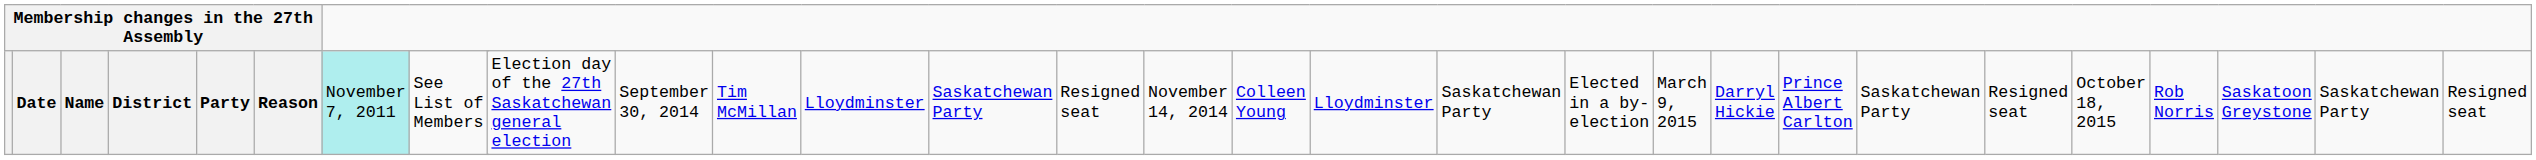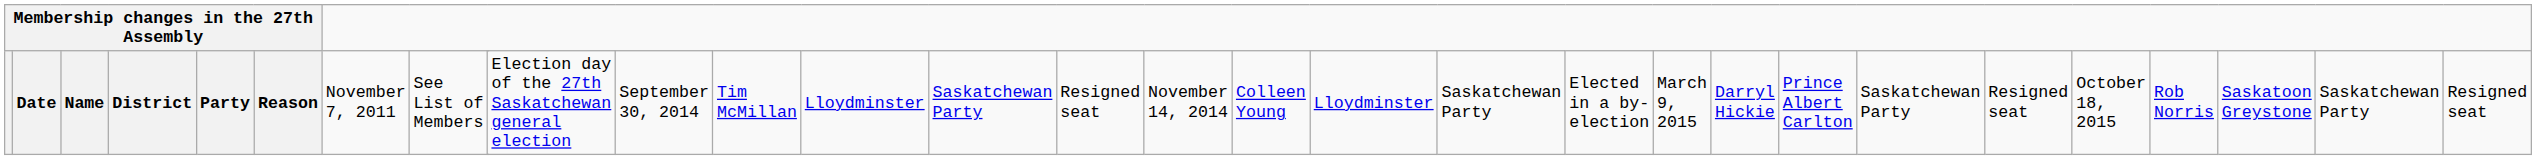(366, 103) paleturquoise background -> (366, 103) no background
